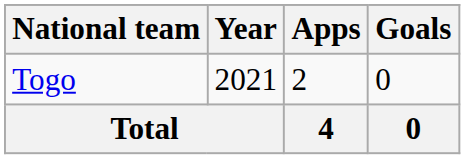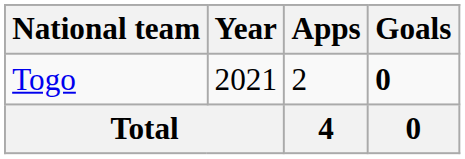(383, 78) normal -> (383, 78) bold
